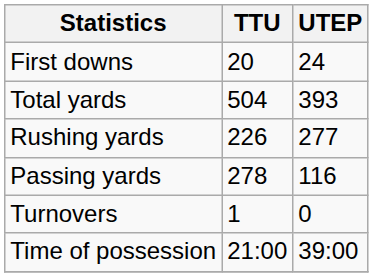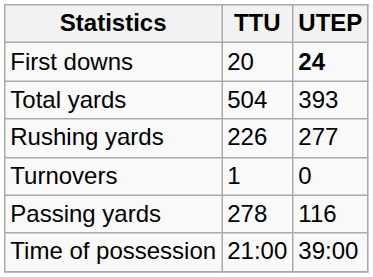(312, 61) normal -> (312, 61) bold
rows swapped: (86, 175) <-> (64, 213)
